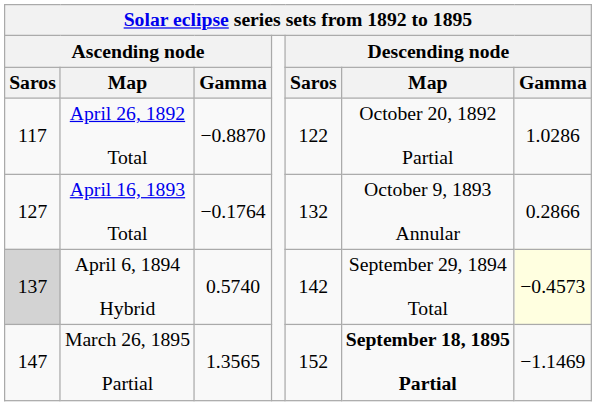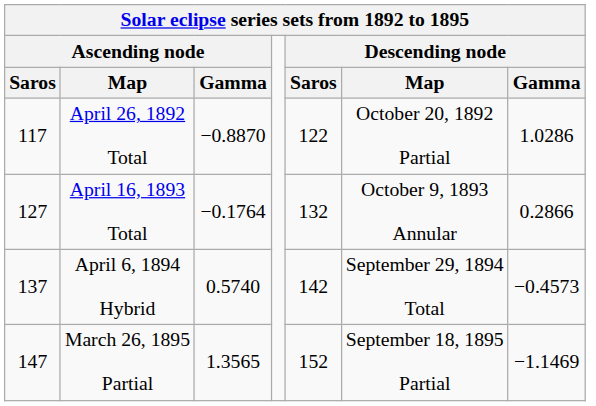(32, 286) lightgrey background -> (32, 286) no background
(553, 286) lightyellow background -> (547, 286) no background
(428, 362) bold -> (425, 362) normal
